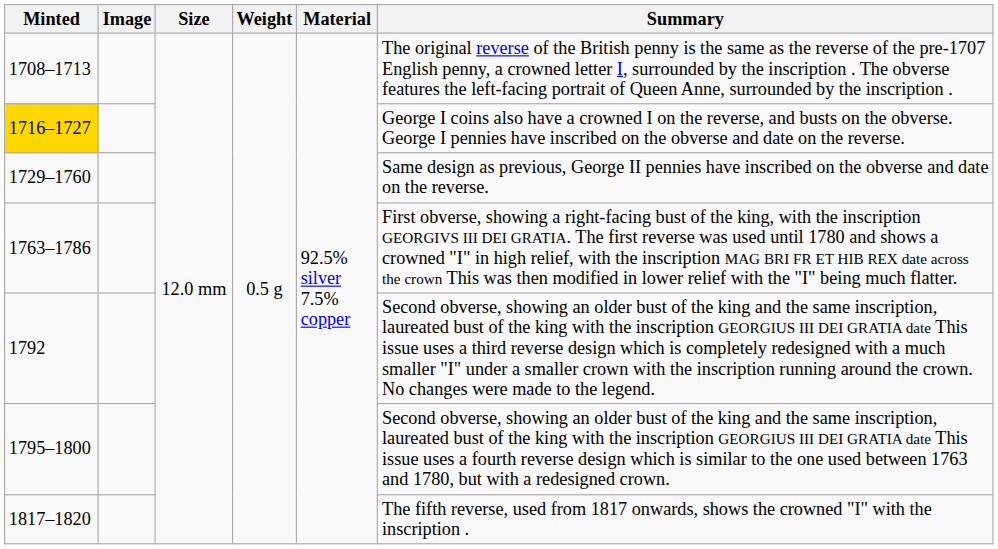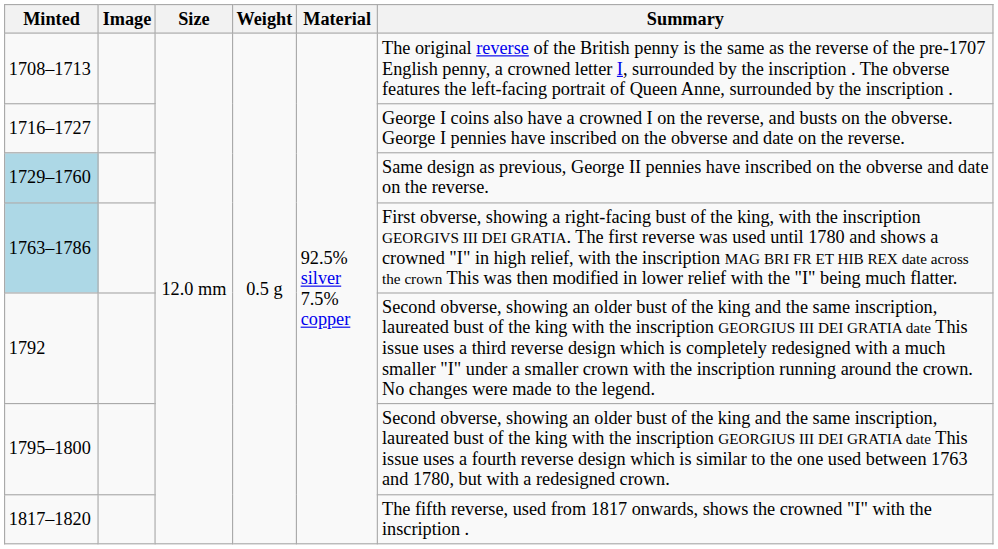(50, 128) gold background -> (50, 128) no background
(50, 177) no background -> (50, 177) lightblue background
(50, 247) no background -> (50, 247) lightblue background
